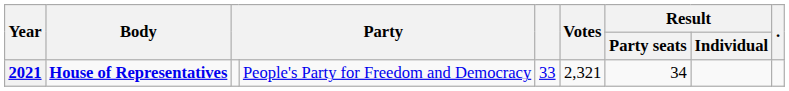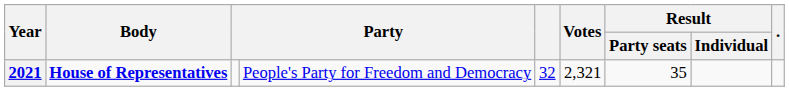(547, 73) 33 -> (547, 73) 32
(679, 73) 34 -> (679, 73) 35
